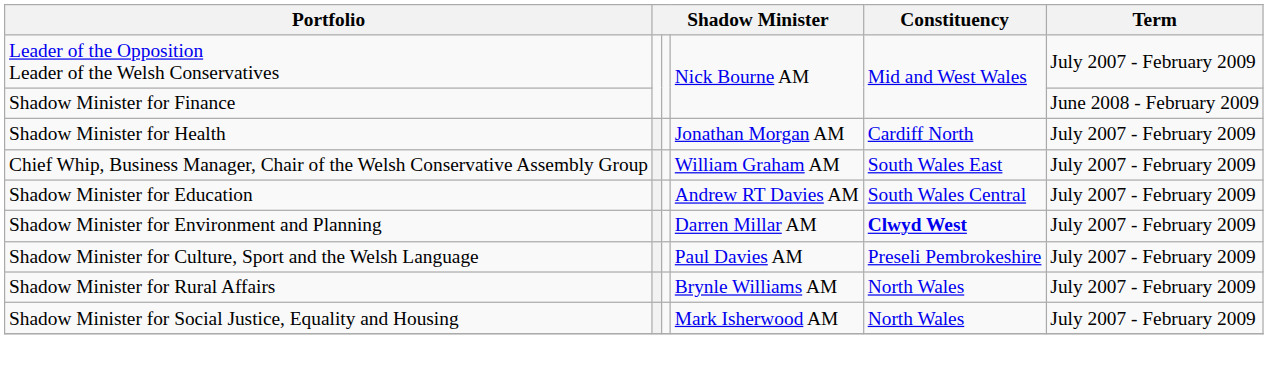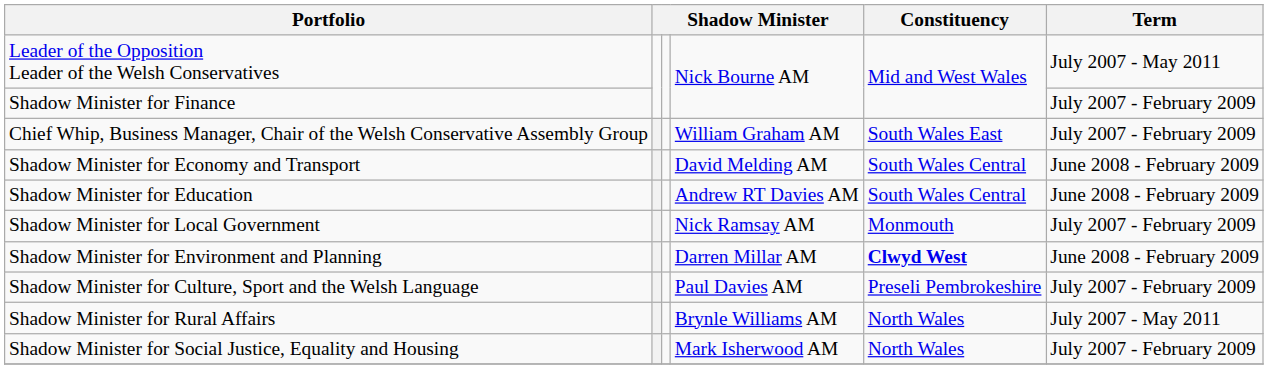(1153, 61) July 2007 - February 2009 -> (1135, 61) July 2007 - May 2011
(1155, 103) June 2008 - February 2009 -> (1153, 103) July 2007 - February 2009
- row: (117, 133)
+ row: (185, 164)
(1153, 195) July 2007 - February 2009 -> (1155, 195) June 2008 - February 2009
+ row: (164, 225)
(1153, 225) July 2007 - February 2009 -> (1155, 256) June 2008 - February 2009
(1153, 287) July 2007 - February 2009 -> (1135, 317) July 2007 - May 2011
